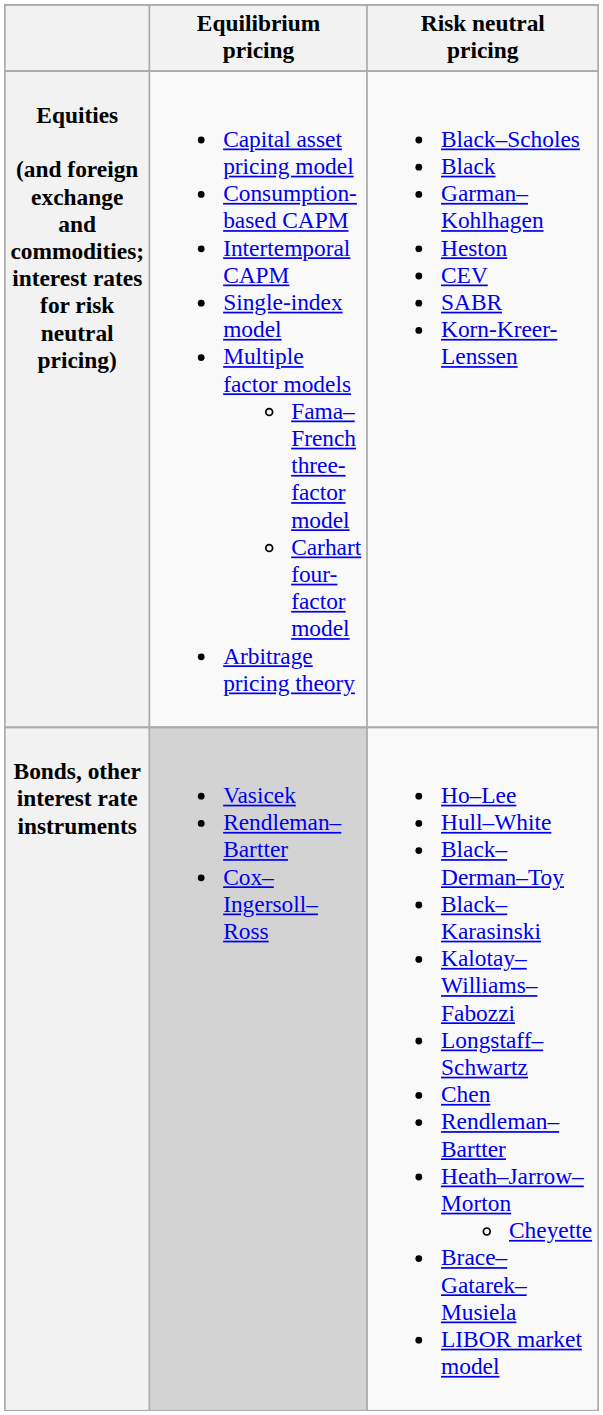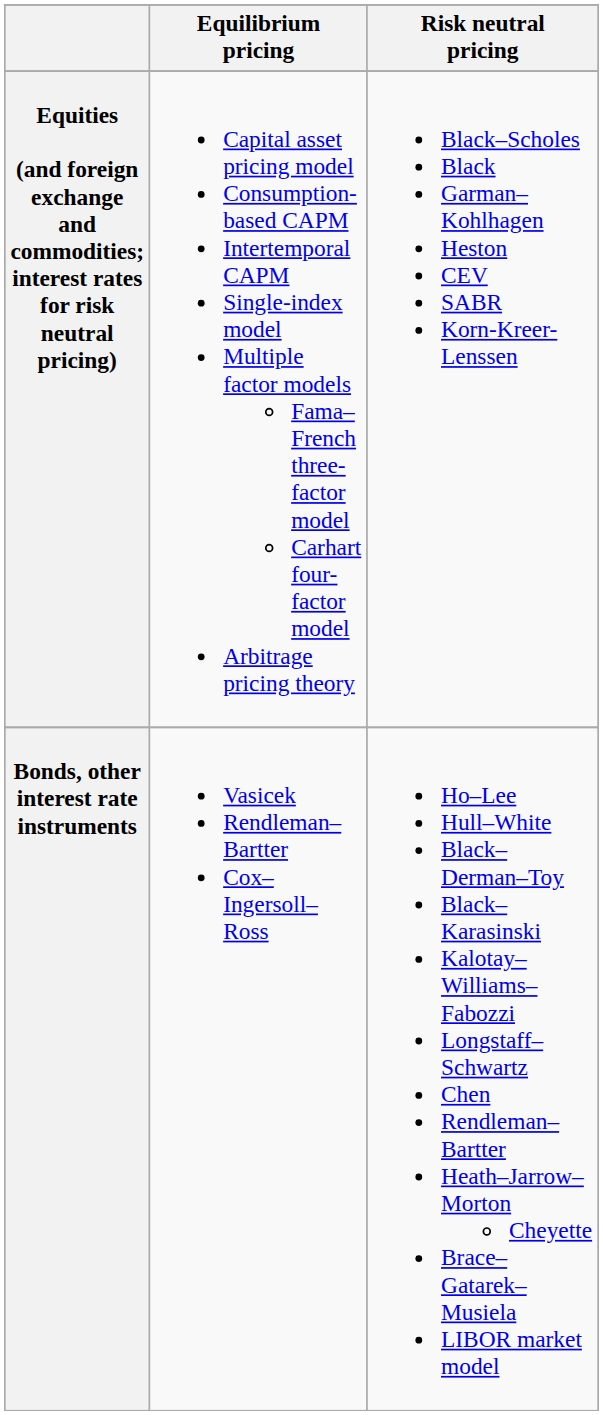(259, 864) lightgrey background -> (259, 864) no background
